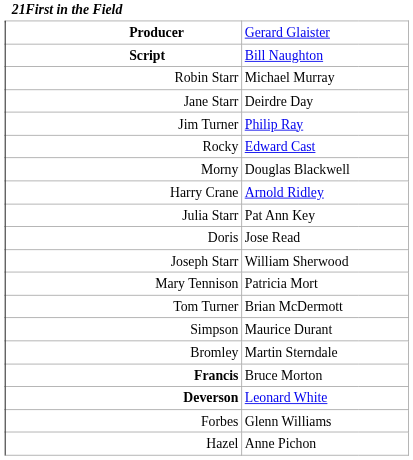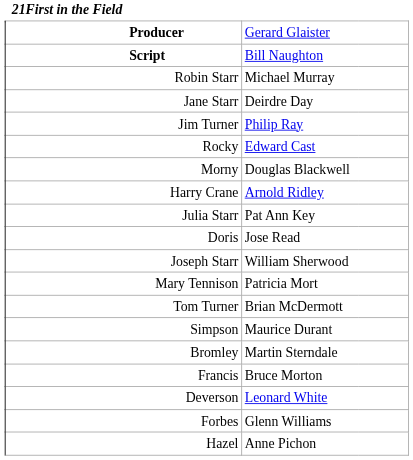(216, 375) bold -> (218, 375) normal
(211, 398) bold -> (212, 398) normal
